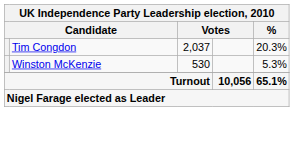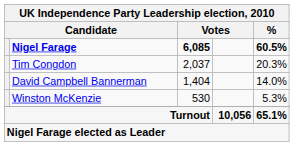+ row: (44, 47)
+ row: (79, 81)
